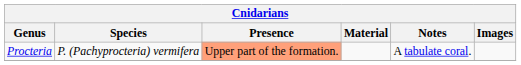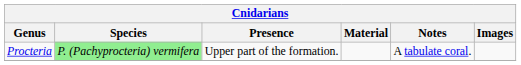(128, 51) no background -> (128, 51) lightgreen background
(272, 51) lightsalmon background -> (272, 51) no background
